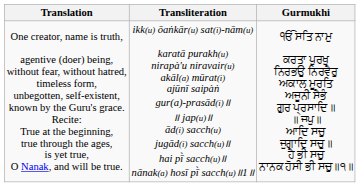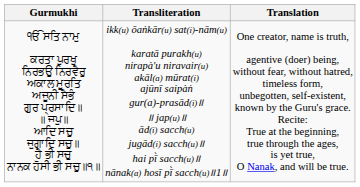columns swapped: (306, 12) <-> (67, 12)
